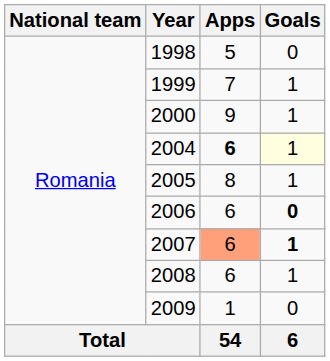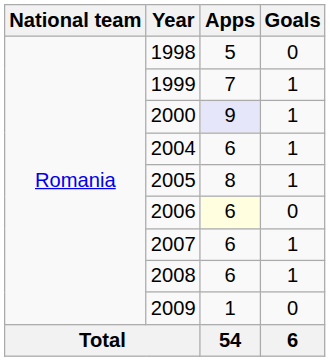(230, 116) no background -> (230, 116) lavender background
(230, 148) bold -> (230, 148) normal
(293, 148) lightyellow background -> (293, 148) no background
(230, 212) no background -> (230, 212) lightyellow background
(293, 212) bold -> (293, 212) normal
(230, 244) lightsalmon background -> (230, 244) no background
(293, 244) bold -> (293, 244) normal
